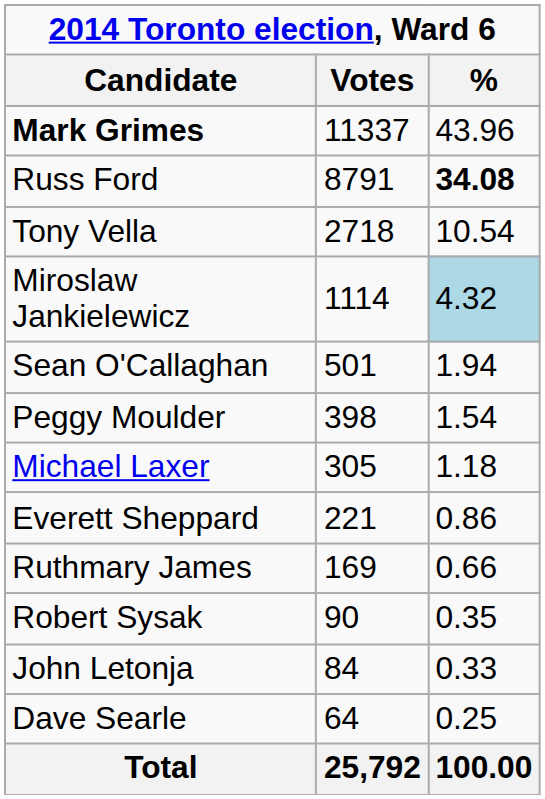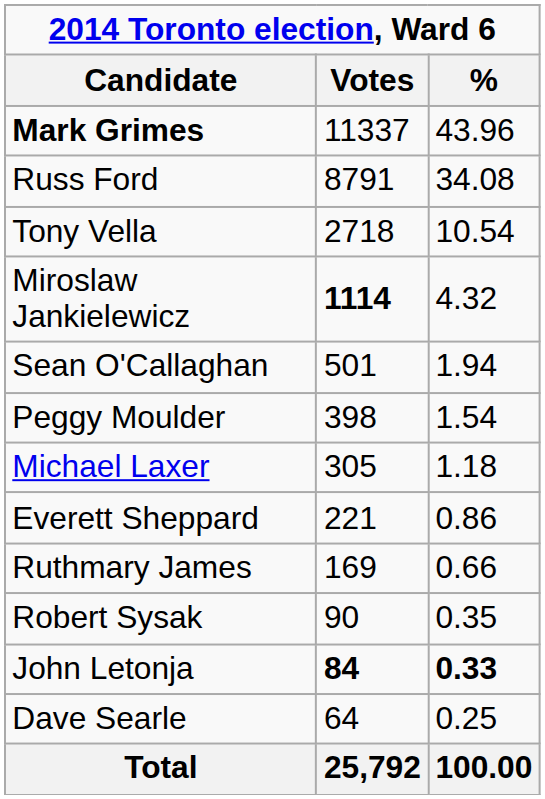(475, 180) bold -> (475, 180) normal
(357, 298) normal -> (357, 298) bold
(466, 298) lightblue background -> (466, 298) no background
(342, 668) normal -> (342, 668) bold
(466, 668) normal -> (466, 668) bold
